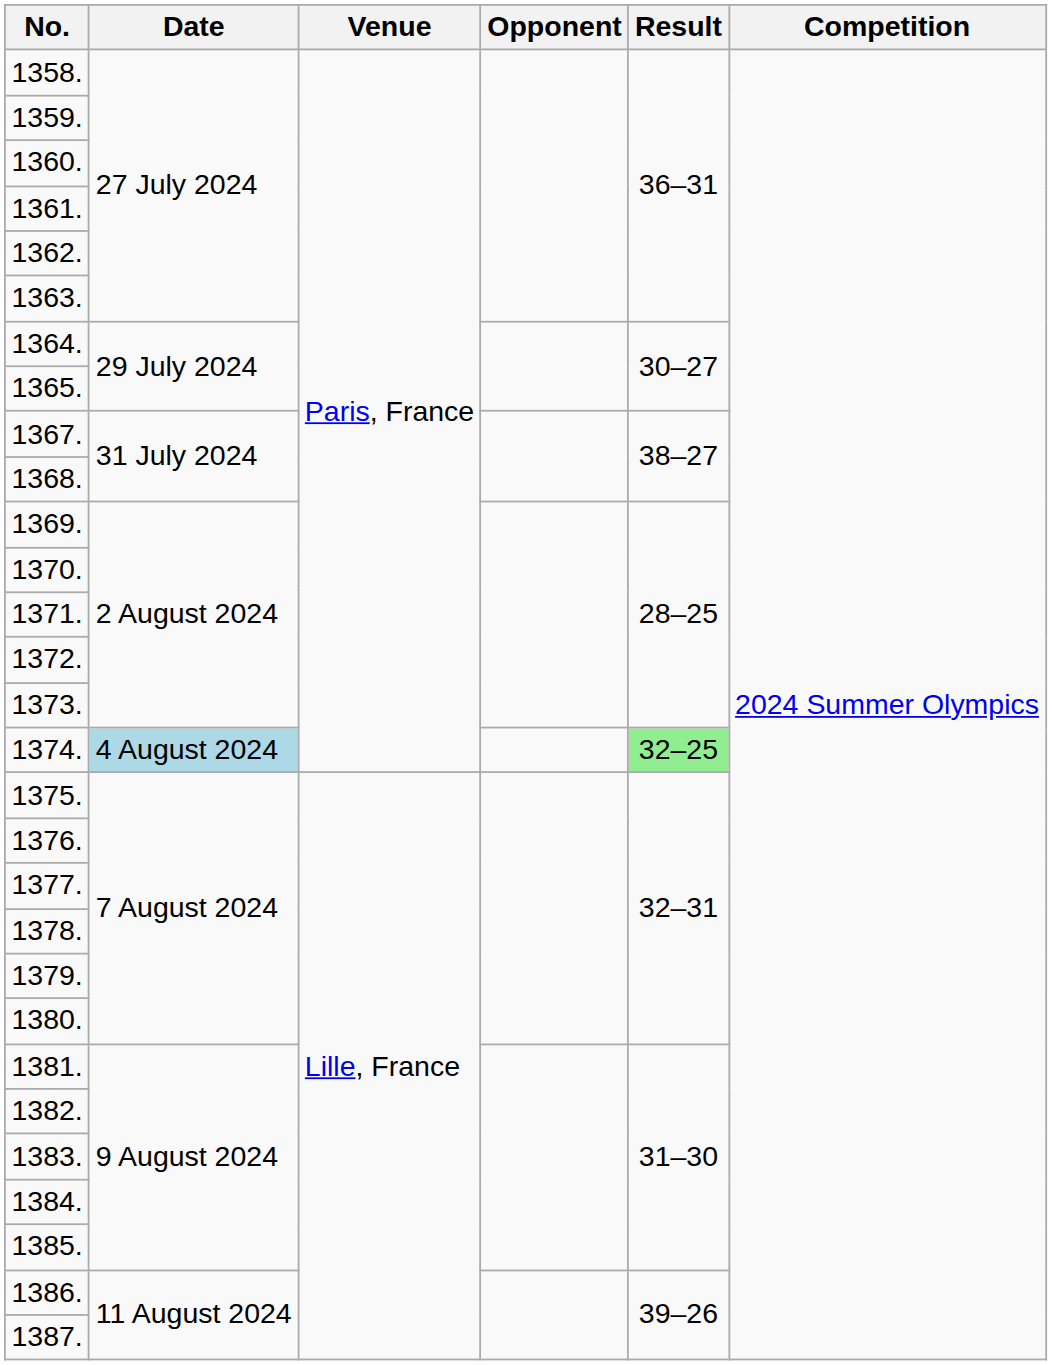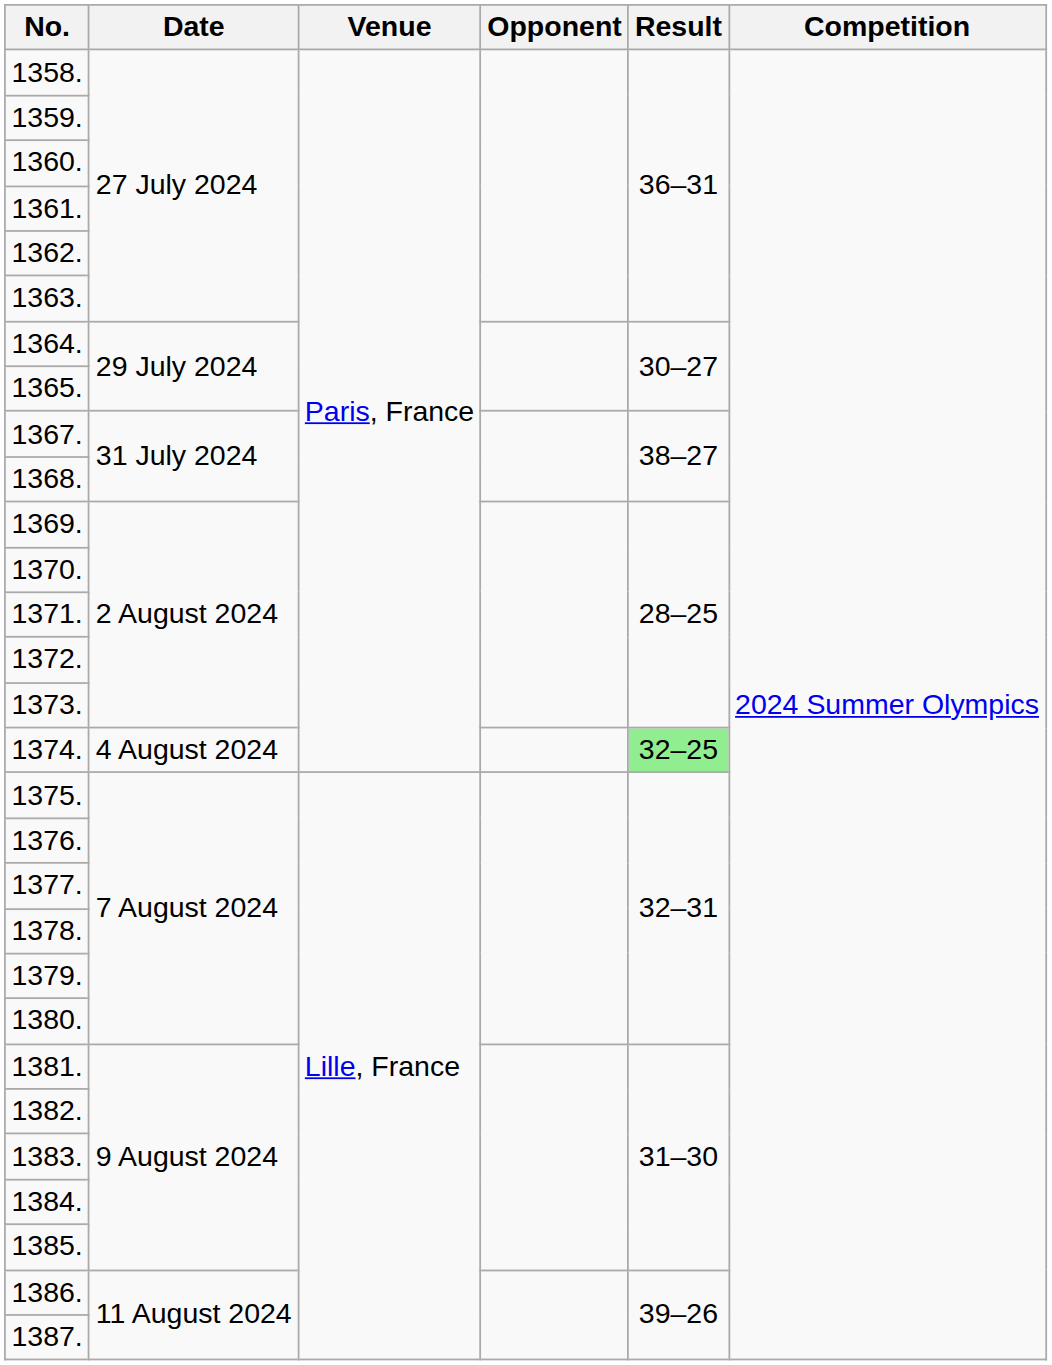(187, 749) lightblue background -> (187, 749) no background
